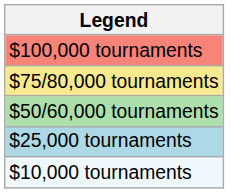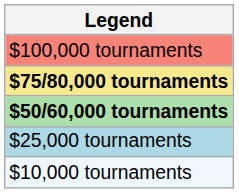(114, 80) normal -> (119, 80) bold
(114, 111) normal -> (119, 111) bold
